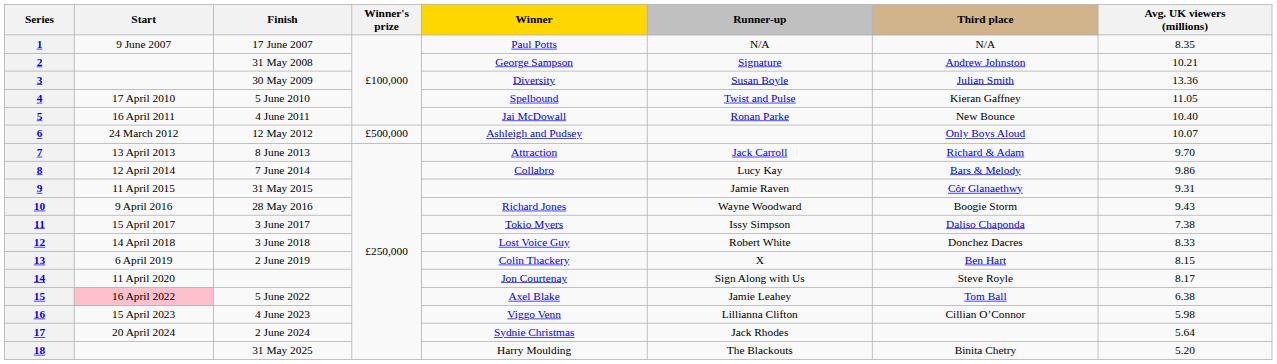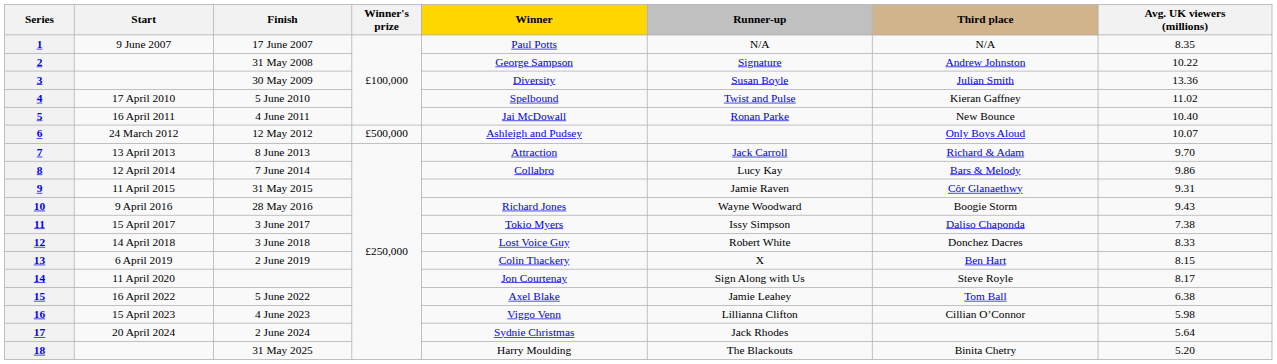(1185, 62) 10.21 -> (1185, 62) 10.22
(1185, 98) 11.05 -> (1185, 98) 11.02
(144, 296) pink background -> (144, 296) no background
